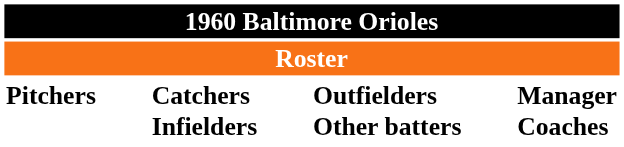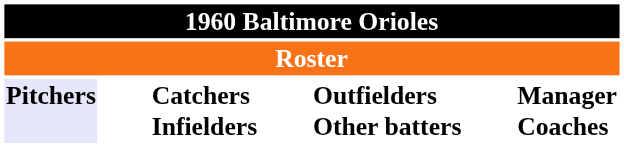(51, 95) no background -> (51, 95) lavender background
